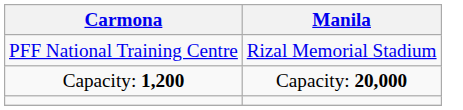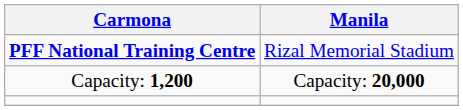(123, 50) normal -> (132, 50) bold
